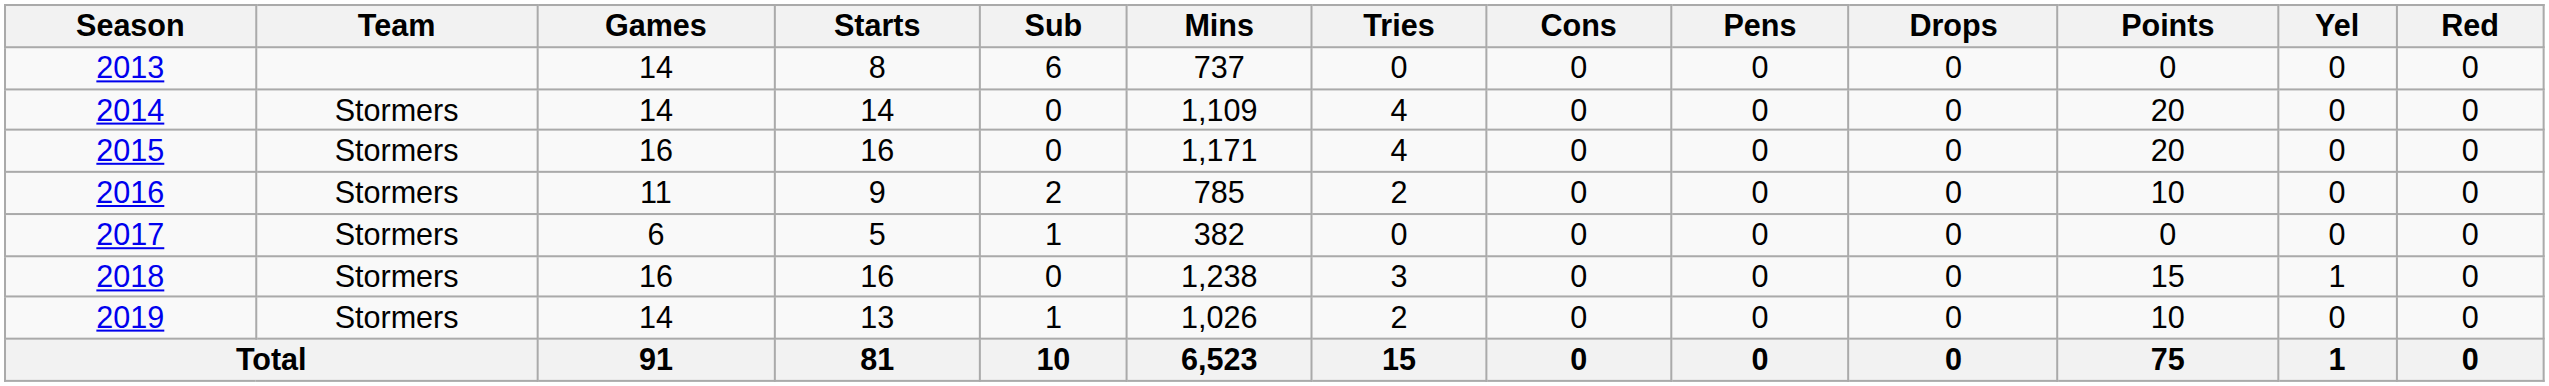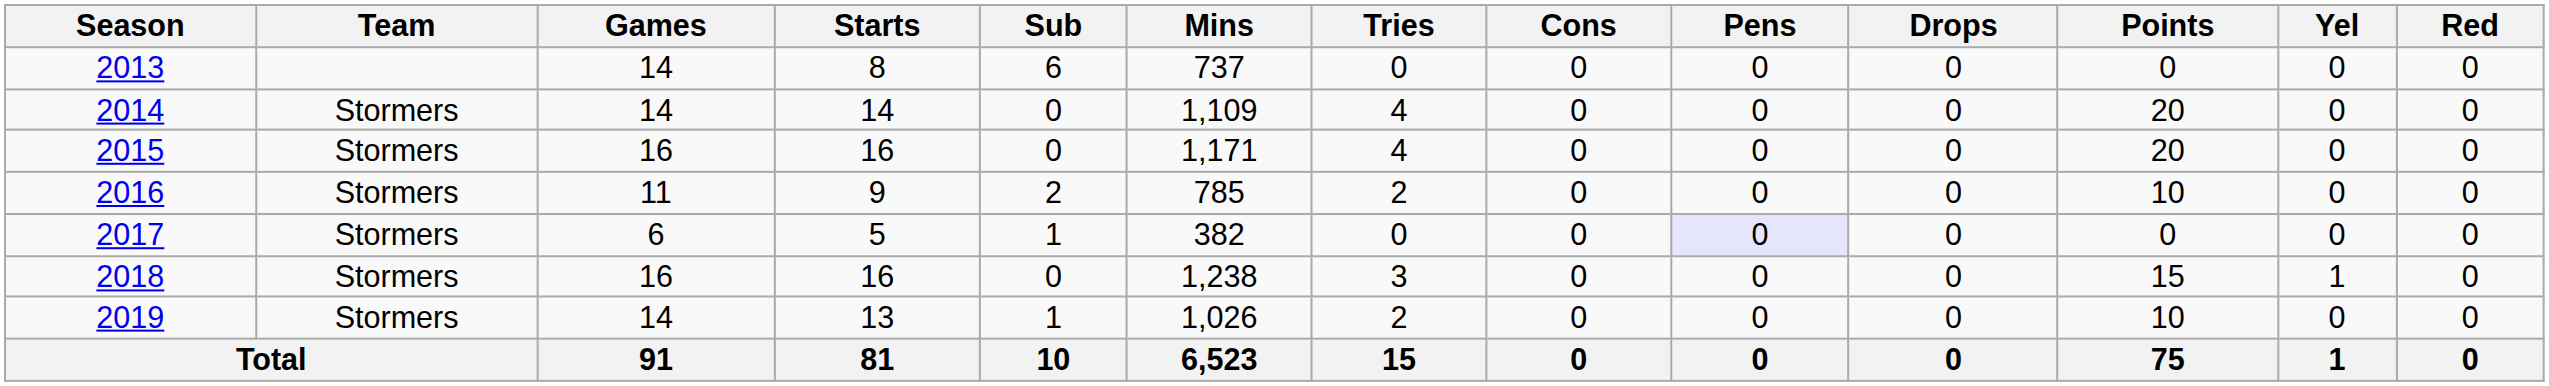(1760, 234) no background -> (1760, 234) lavender background
